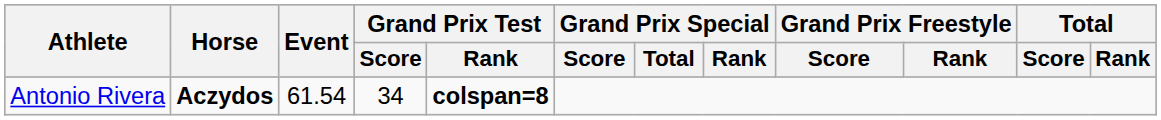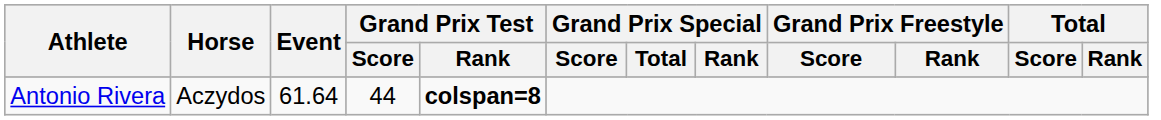(225, 96) bold -> (221, 96) normal
(317, 96) 61.54 -> (309, 96) 61.64
(391, 96) 34 -> (383, 96) 44
